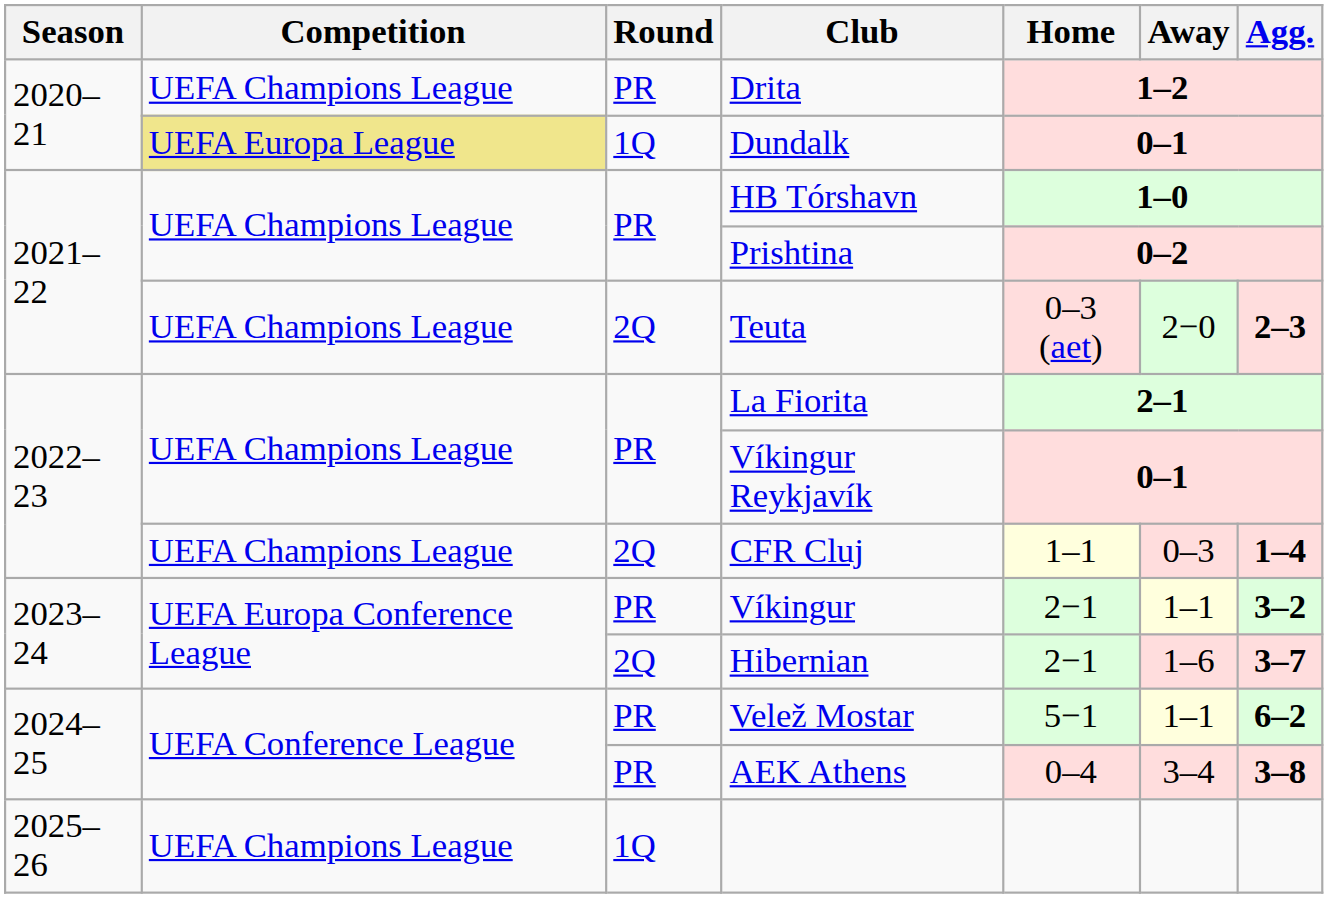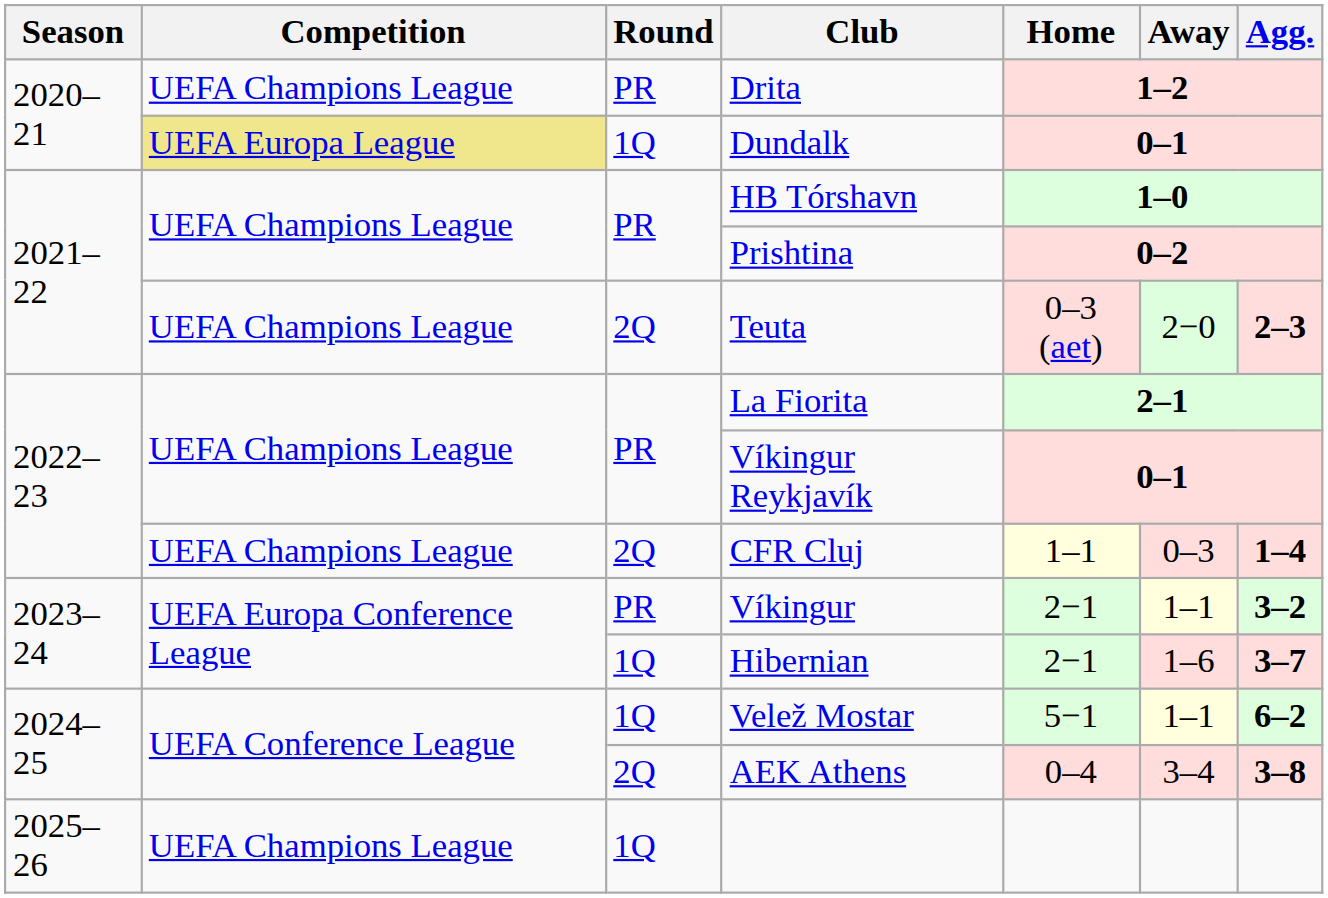(635, 660) 2Q -> (635, 660) 1Q
(635, 715) PR -> (635, 715) 1Q
(635, 770) PR -> (635, 770) 2Q
